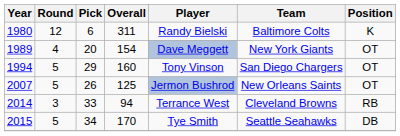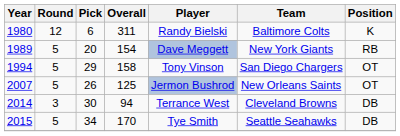(55, 49) 4 -> (55, 49) 5
(370, 49) OT -> (370, 49) RB
(127, 67) 160 -> (127, 67) 158
(90, 103) 33 -> (90, 103) 30
(370, 103) RB -> (370, 103) DB
